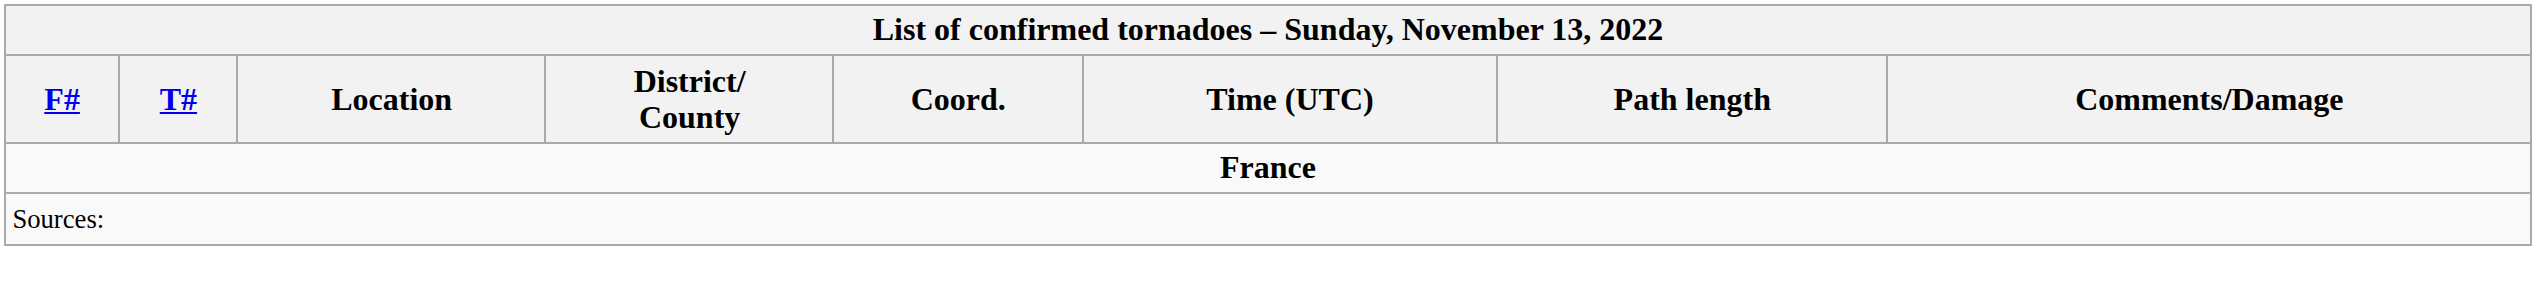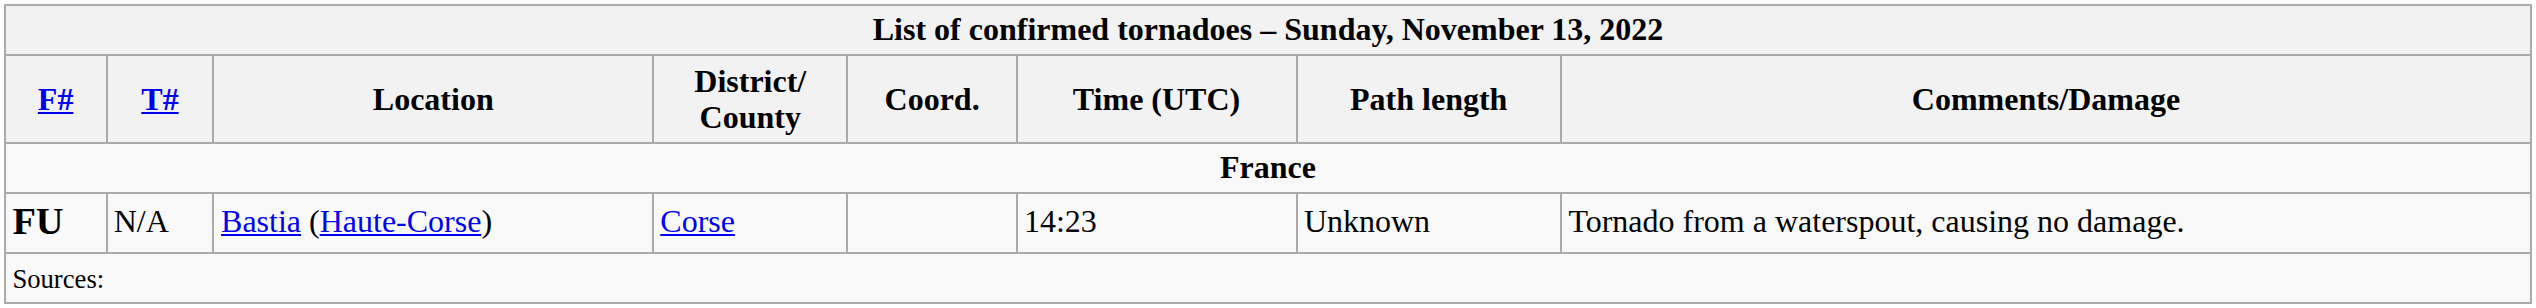+ row: (38, 222)
